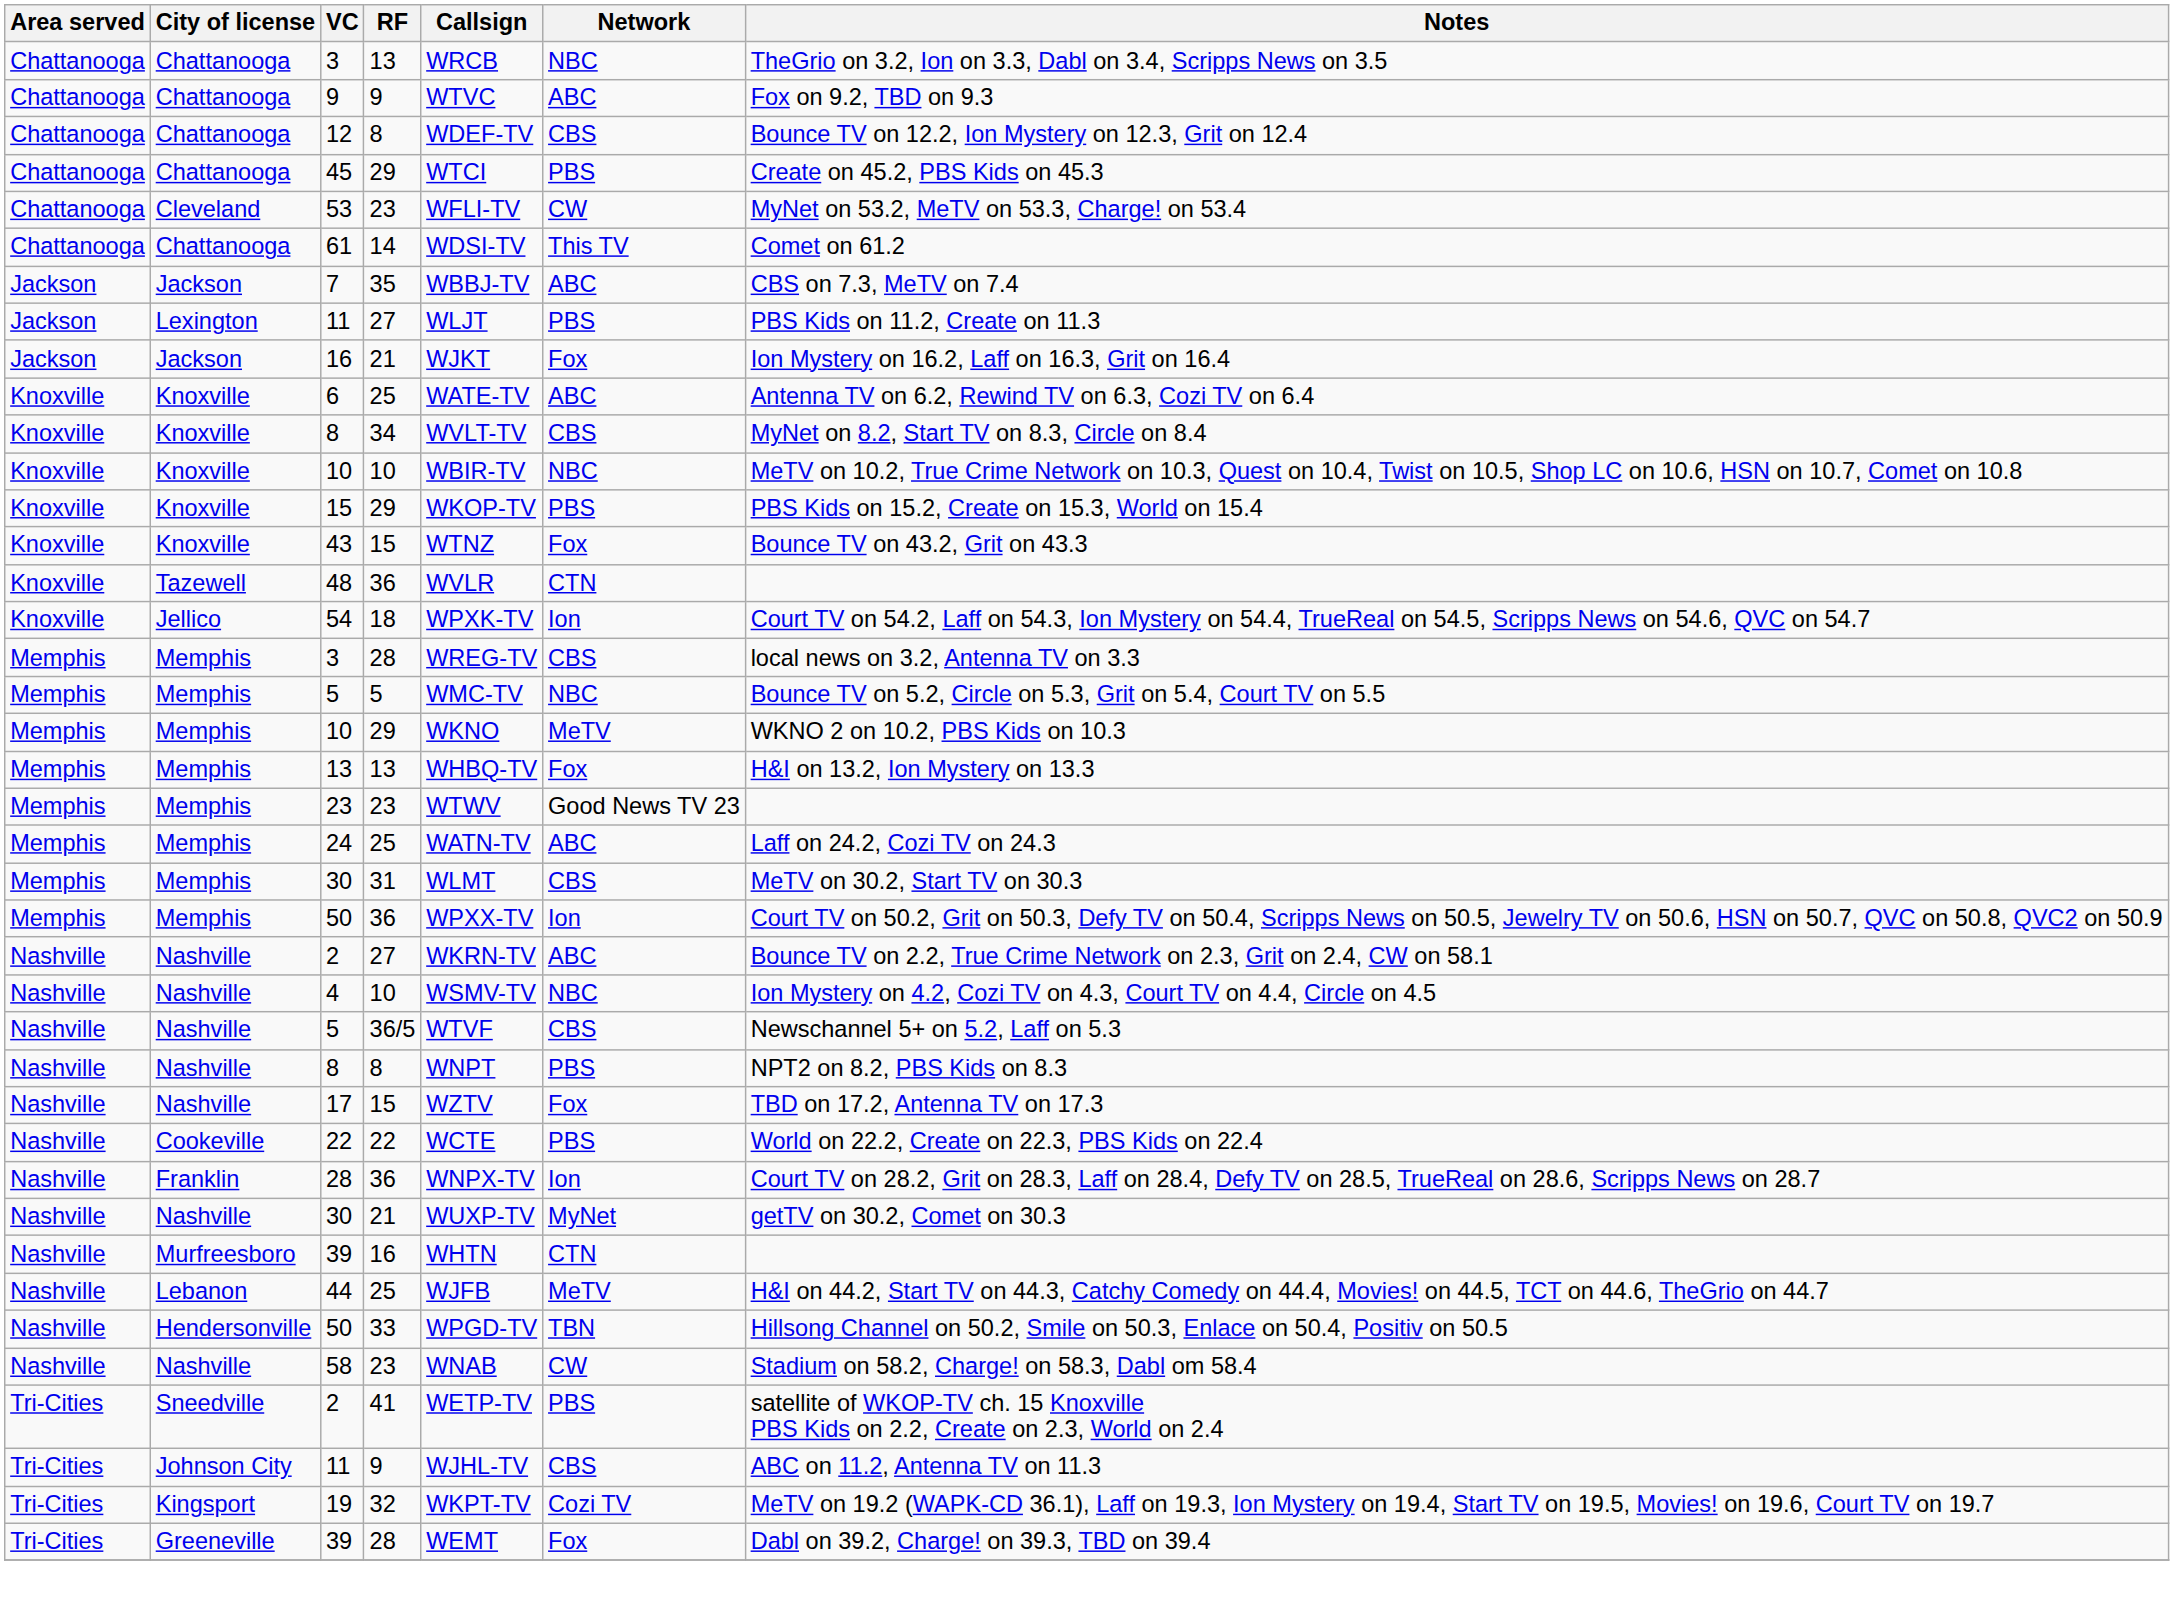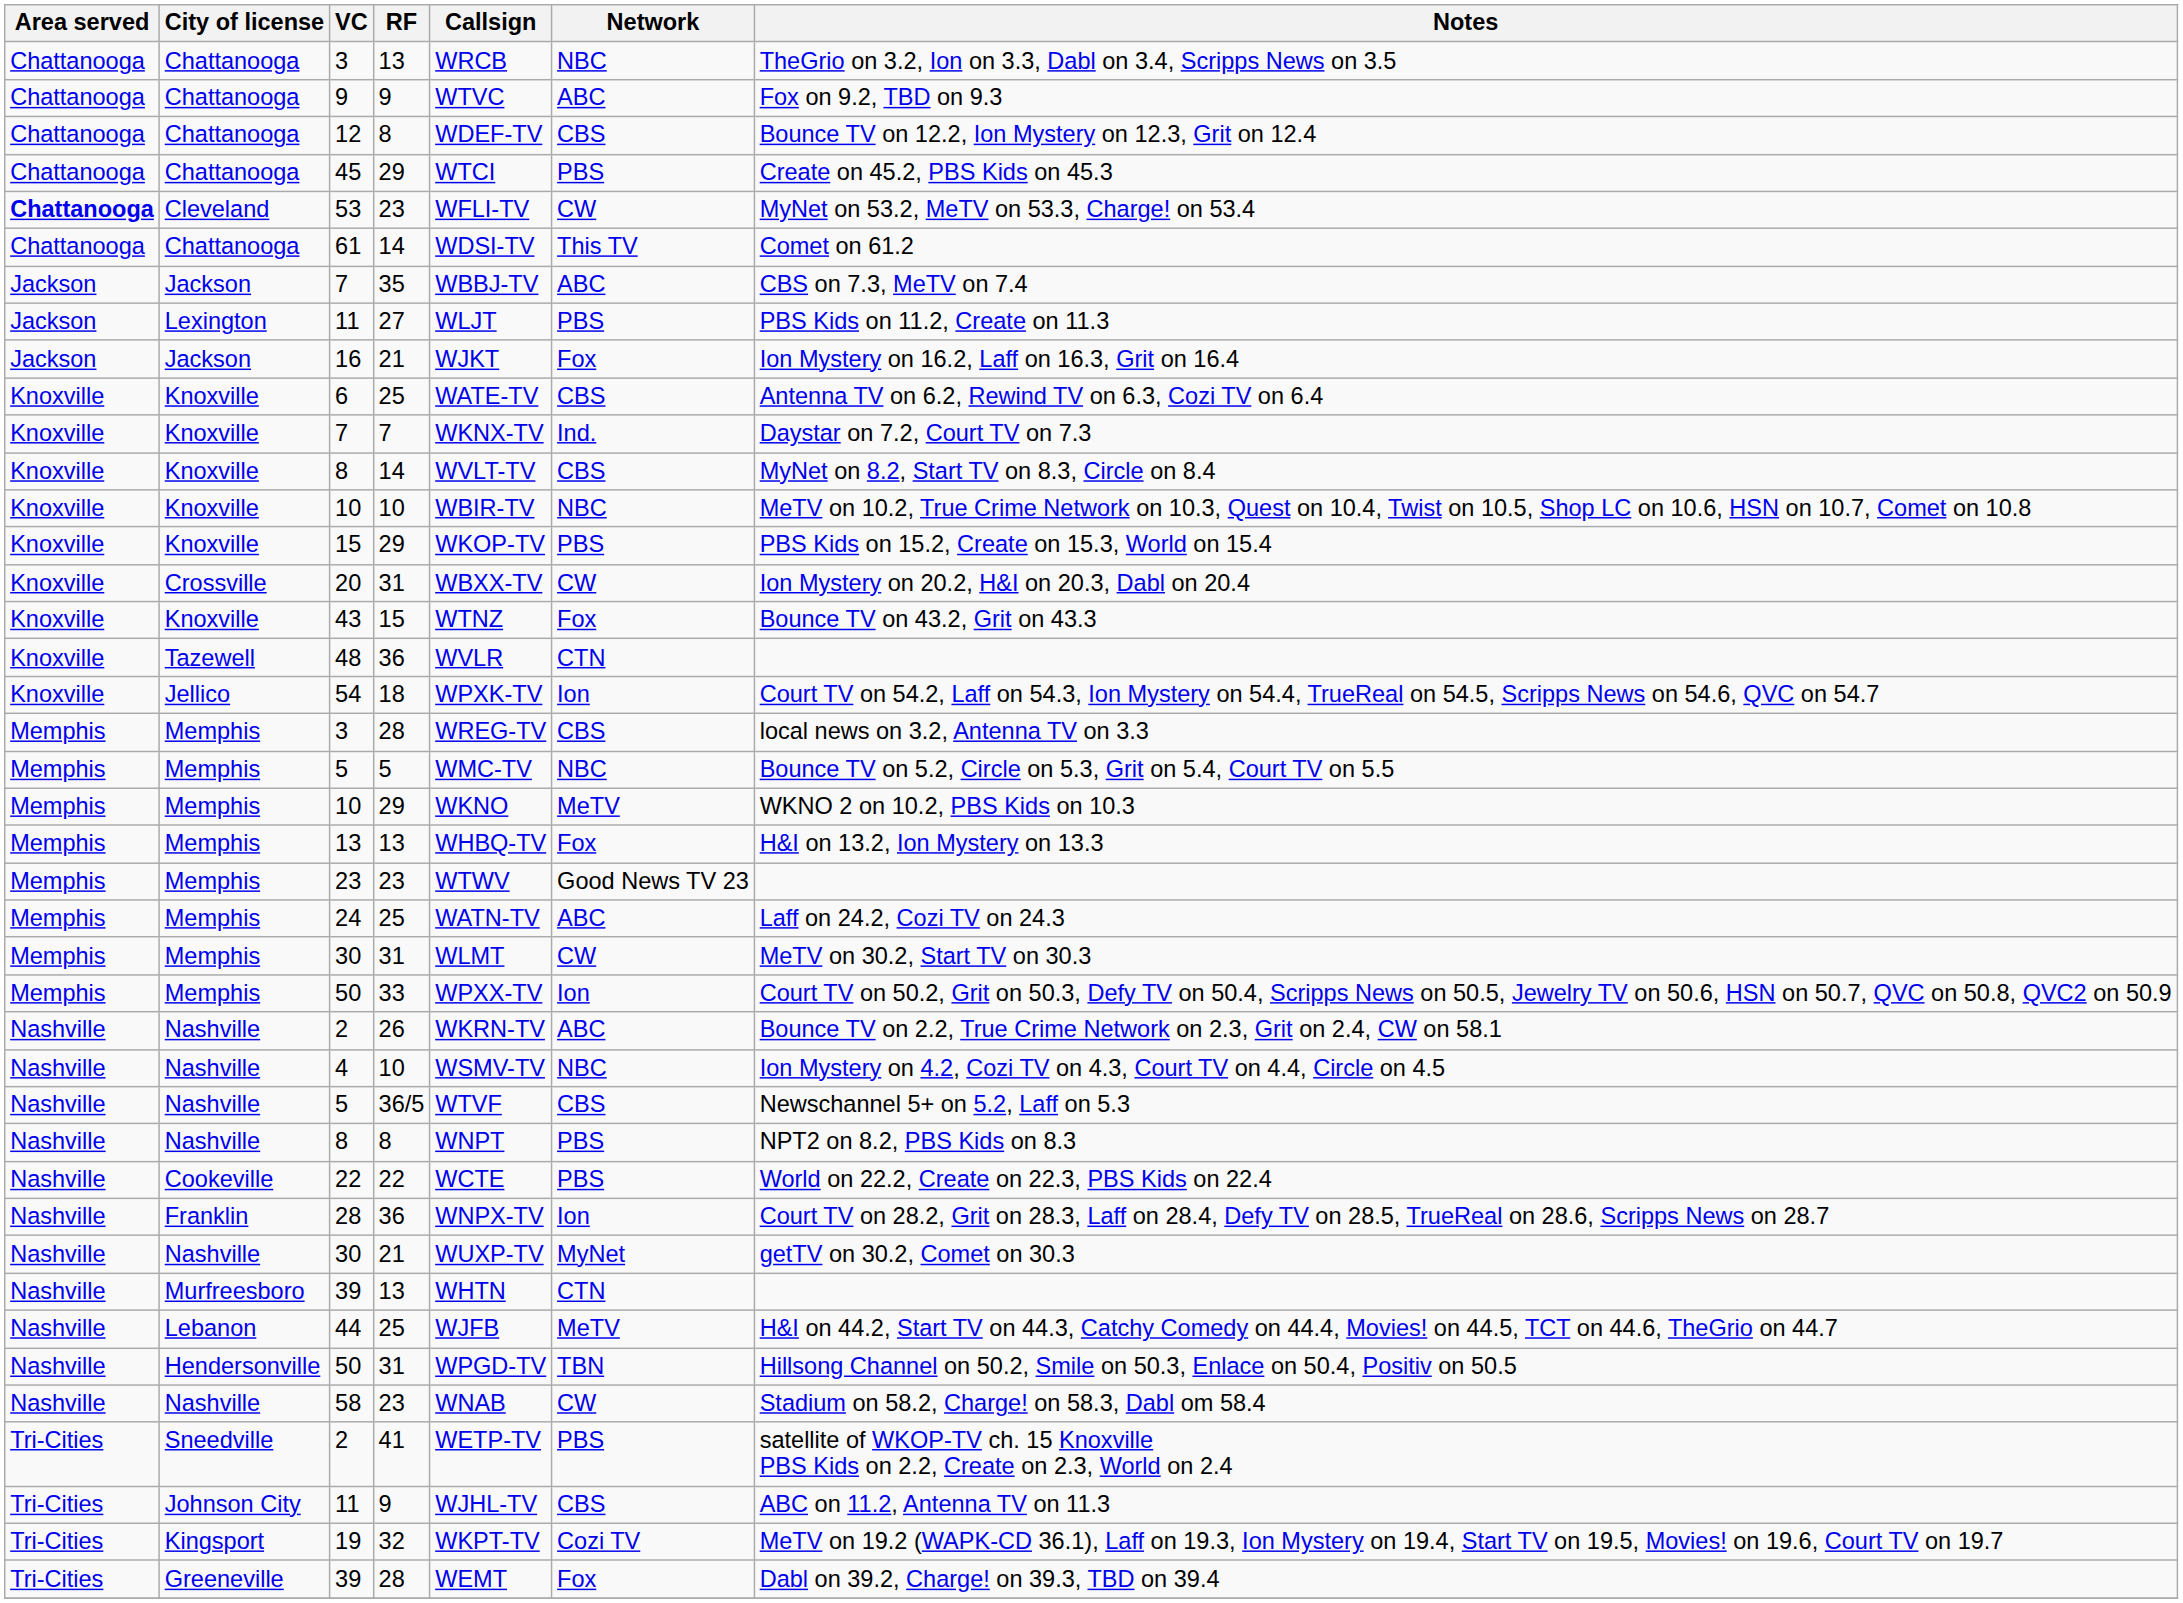(78, 209) normal -> (82, 209) bold
(572, 396) ABC -> (581, 396) CBS
+ row: (212, 433)
(383, 433) 34 -> (392, 470) 14
+ row: (216, 582)
(572, 881) CBS -> (577, 955) CW
(383, 918) 36 -> (392, 992) 33
(383, 955) 27 -> (392, 1030) 26
- row: (203, 1104)
(383, 1254) 16 -> (392, 1291) 13
(383, 1328) 33 -> (392, 1365) 31
